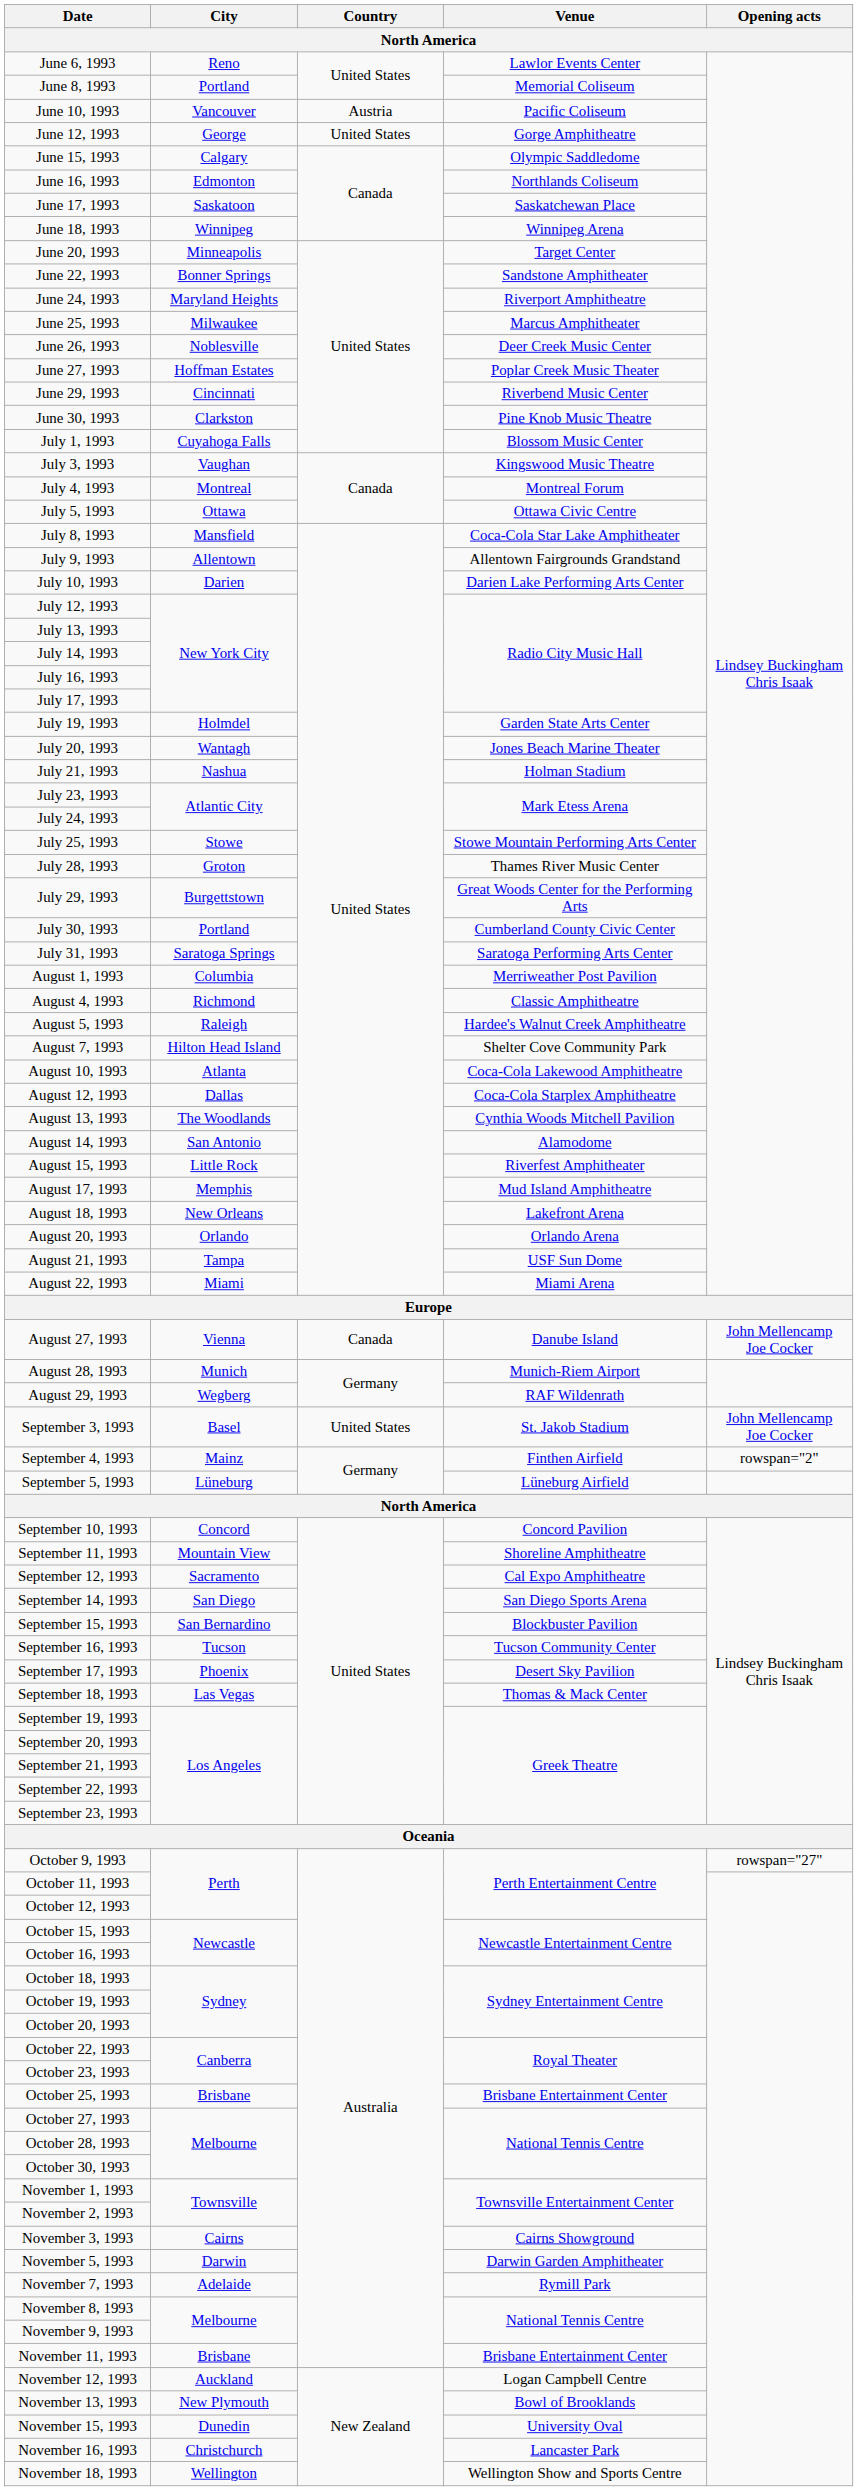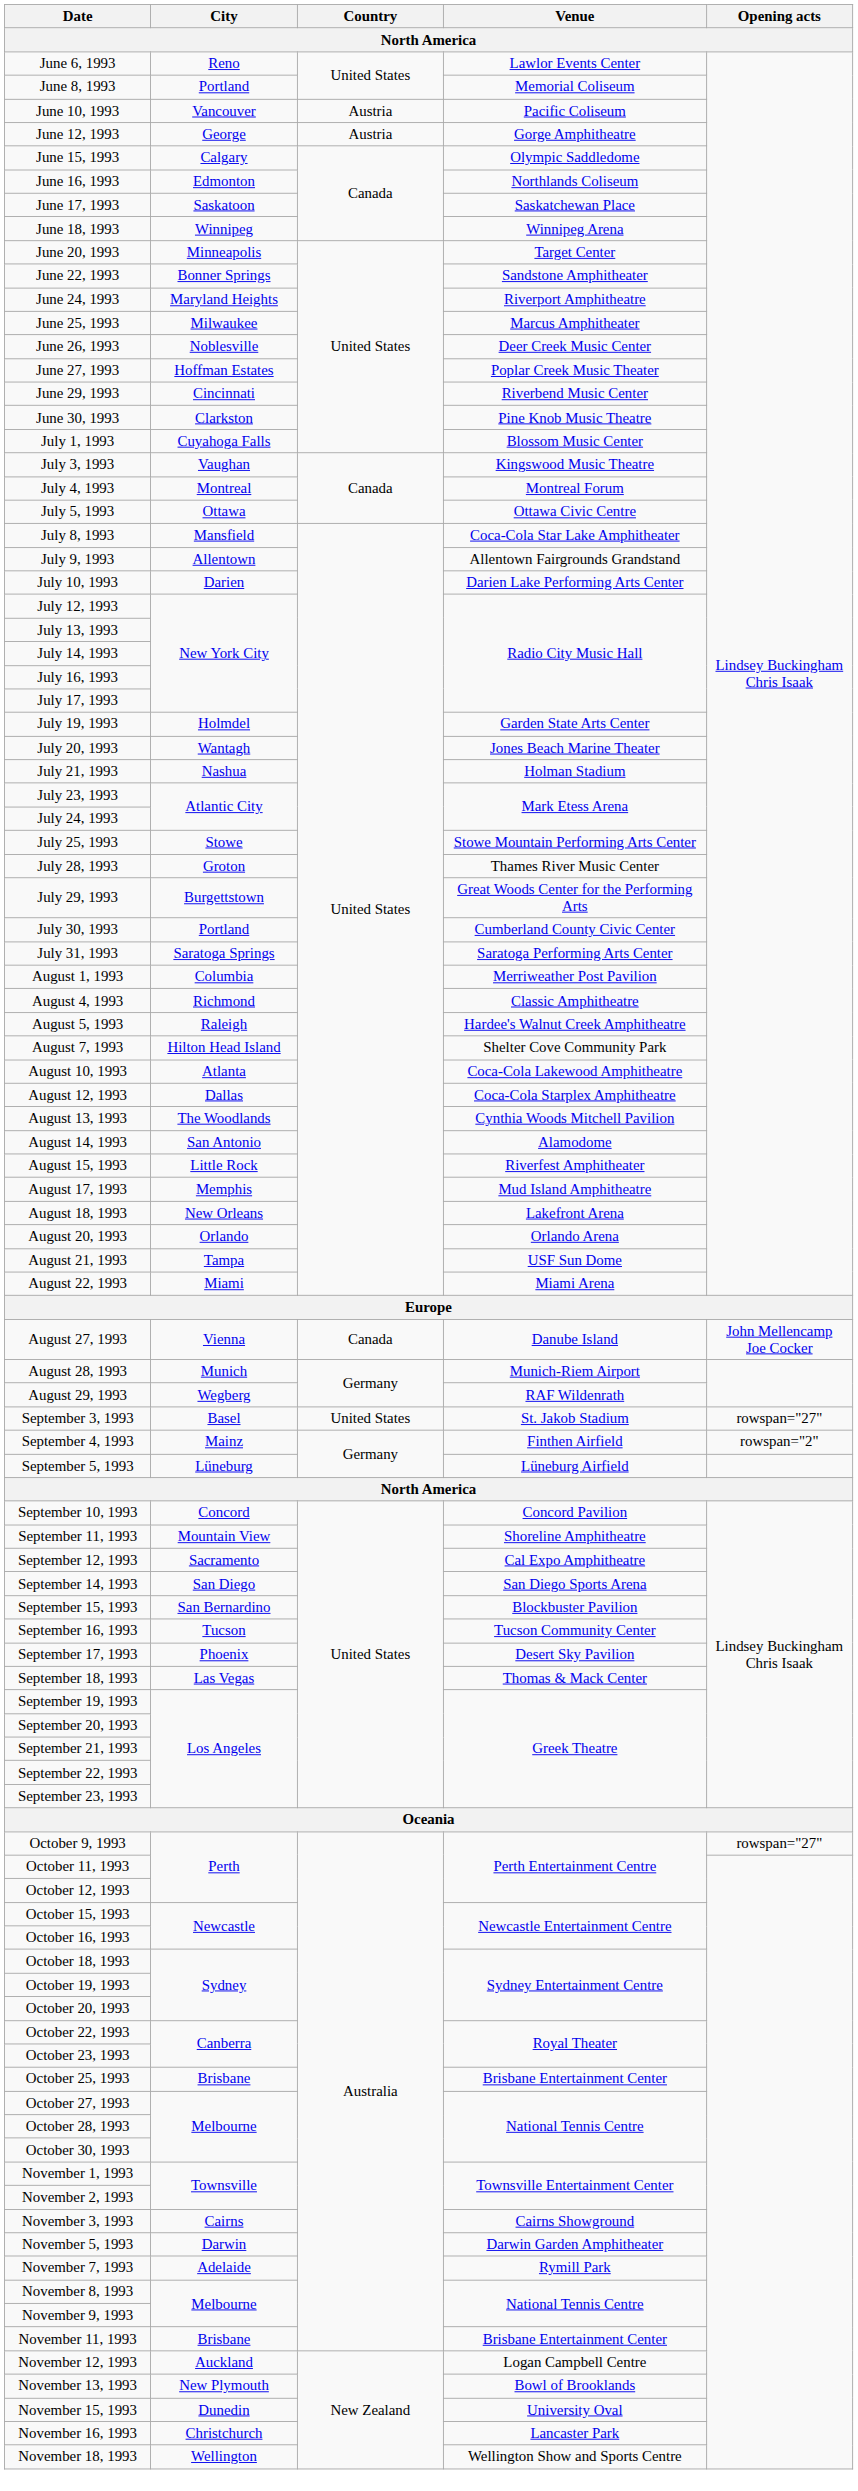(370, 134) United States -> (370, 134) Austria
(779, 1426) John Mellencamp Joe Cocker -> (779, 1418) rowspan="27"
